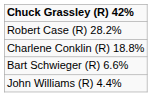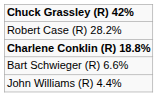(76, 48) normal -> (79, 48) bold
